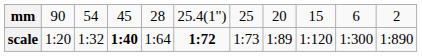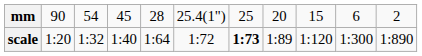(124, 39) bold -> (124, 39) normal
(202, 39) bold -> (201, 39) normal
(246, 39) normal -> (246, 39) bold
